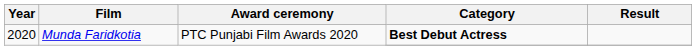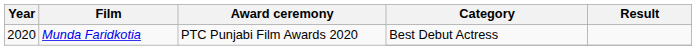(448, 34) bold -> (444, 34) normal
